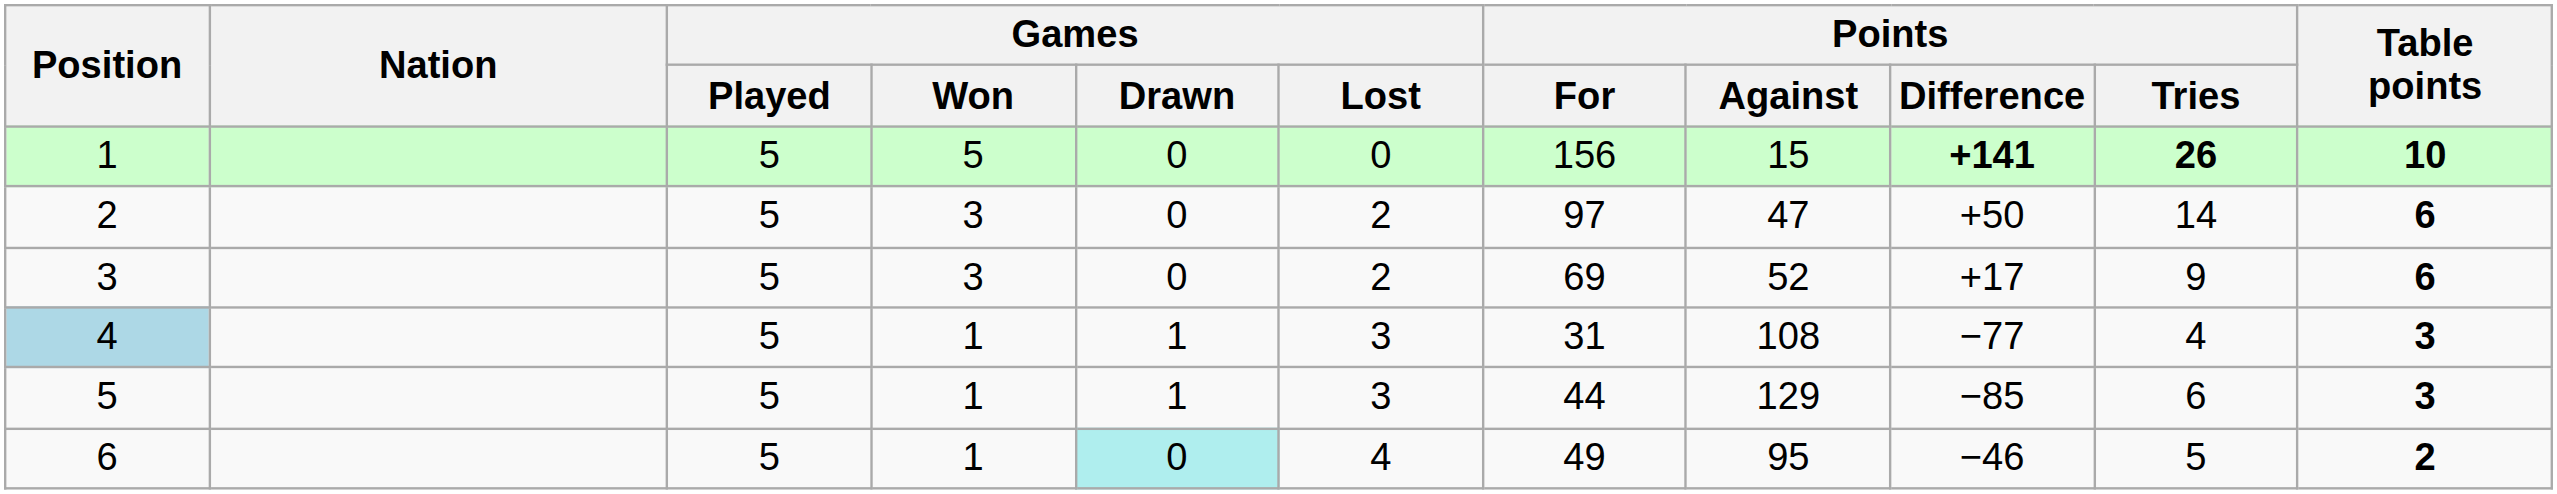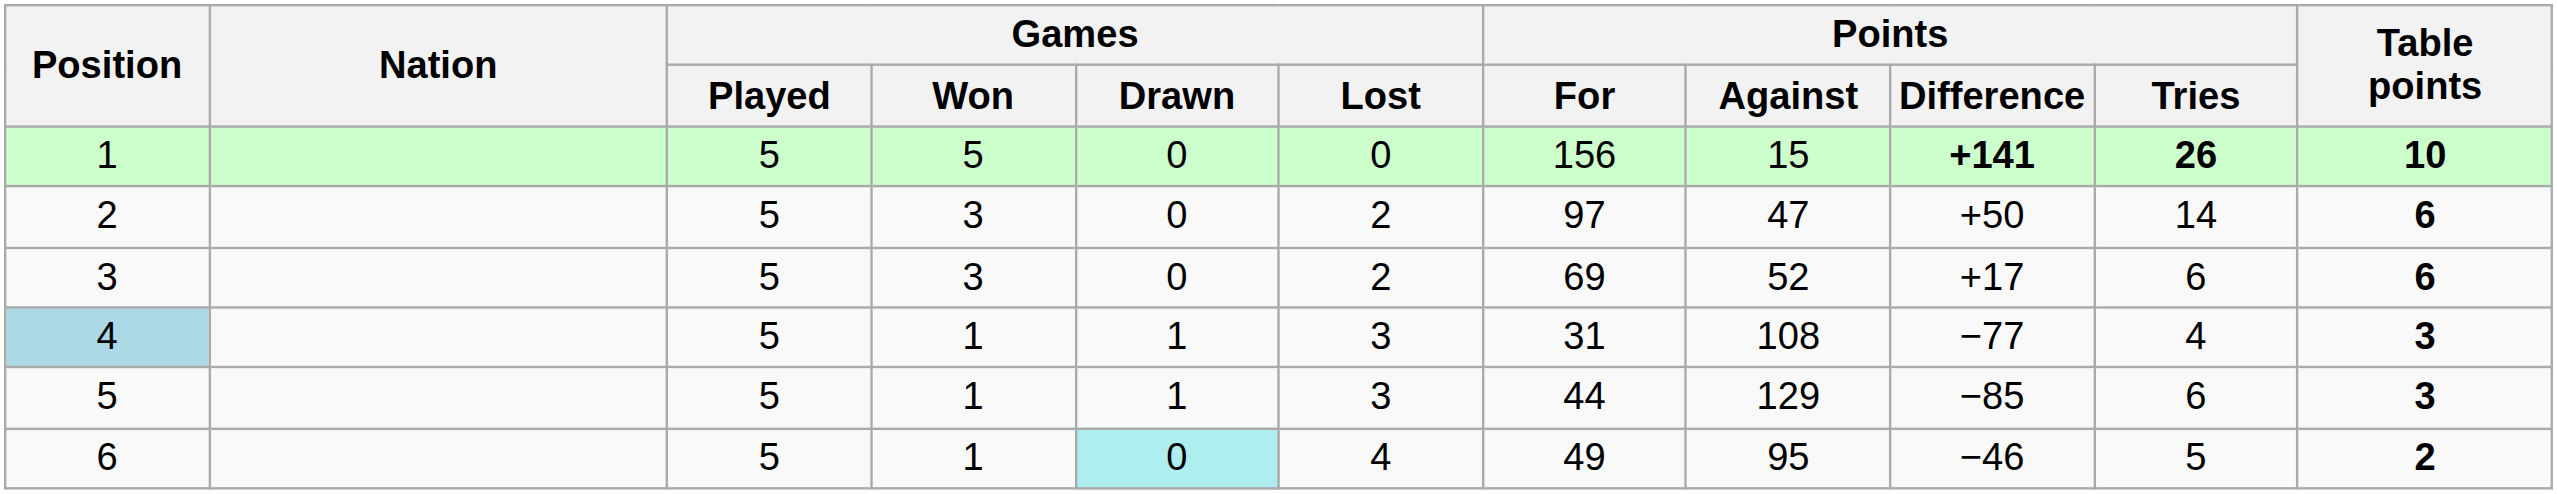(2196, 276) 9 -> (2196, 276) 6
